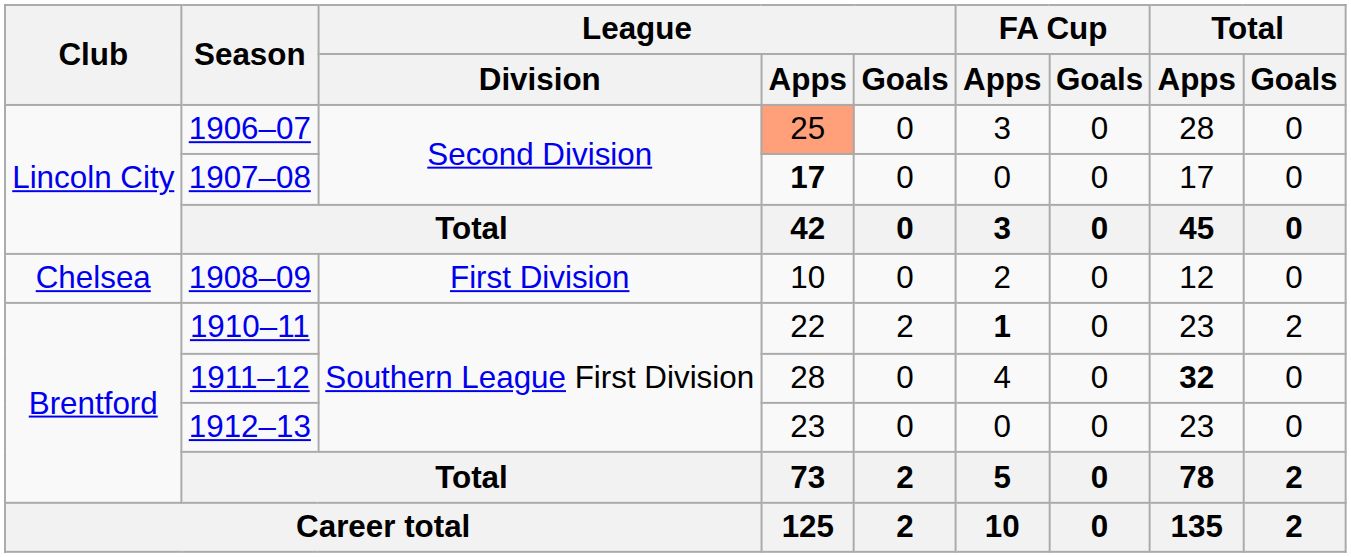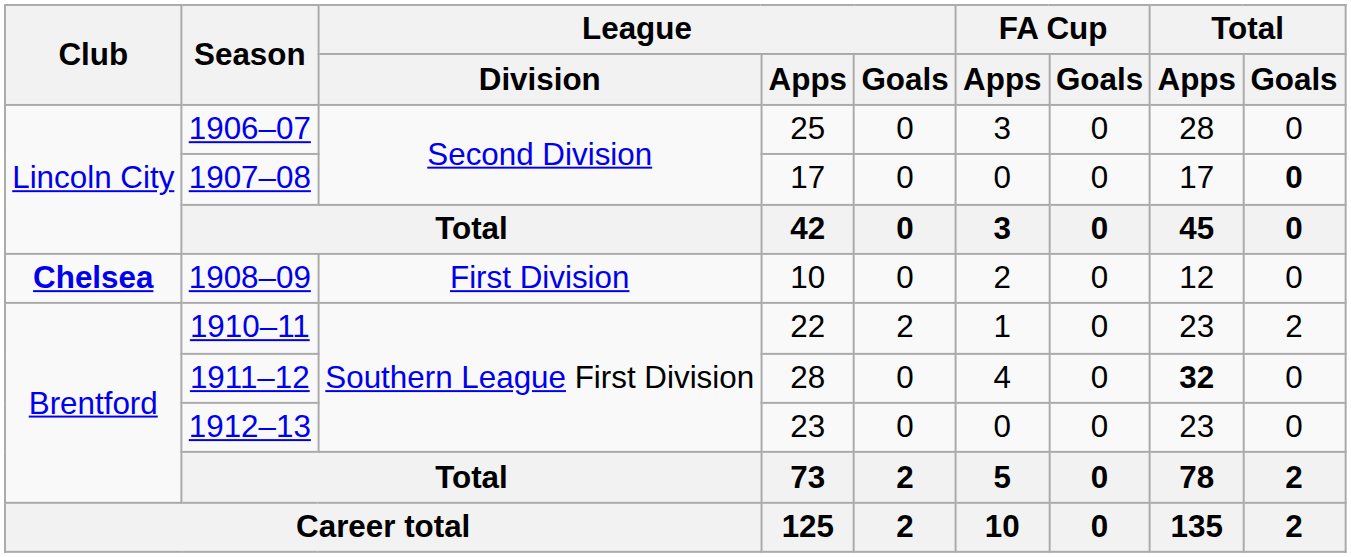(808, 128) lightsalmon background -> (808, 128) no background
(808, 178) bold -> (808, 178) normal
(1294, 178) normal -> (1294, 178) bold
(93, 278) normal -> (93, 278) bold
(1002, 327) bold -> (1002, 327) normal
